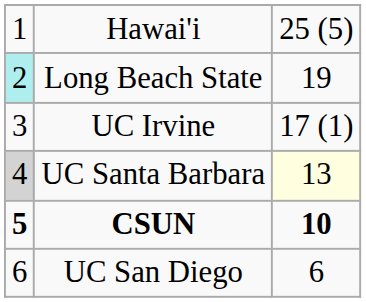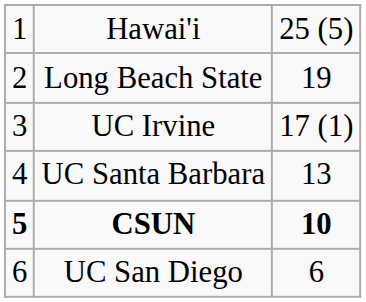(20, 77) paleturquoise background -> (20, 77) no background
(20, 175) lightgrey background -> (20, 175) no background
(316, 175) lightyellow background -> (316, 175) no background
